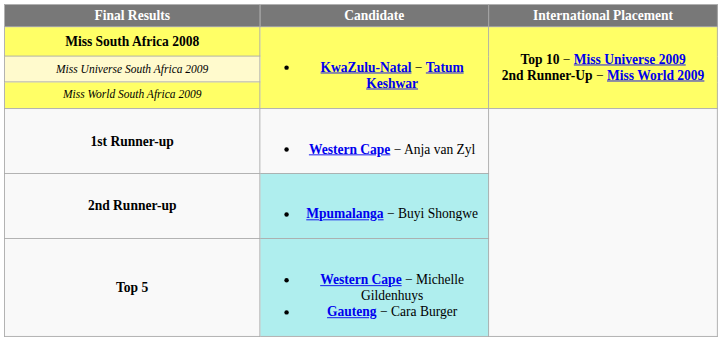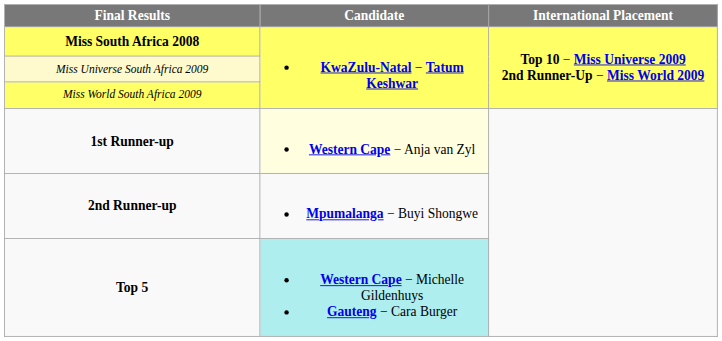(374, 149) no background -> (374, 149) lightyellow background
(374, 214) paleturquoise background -> (374, 214) no background
